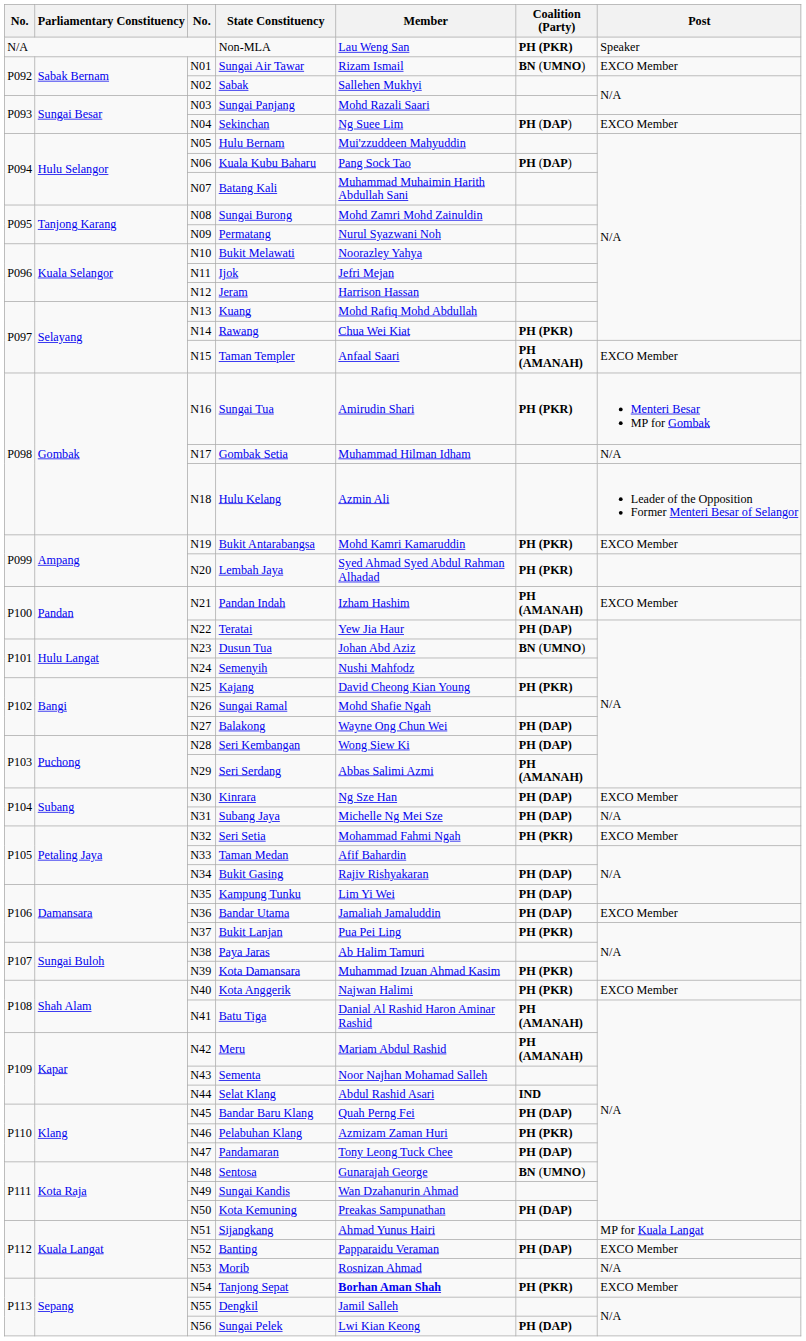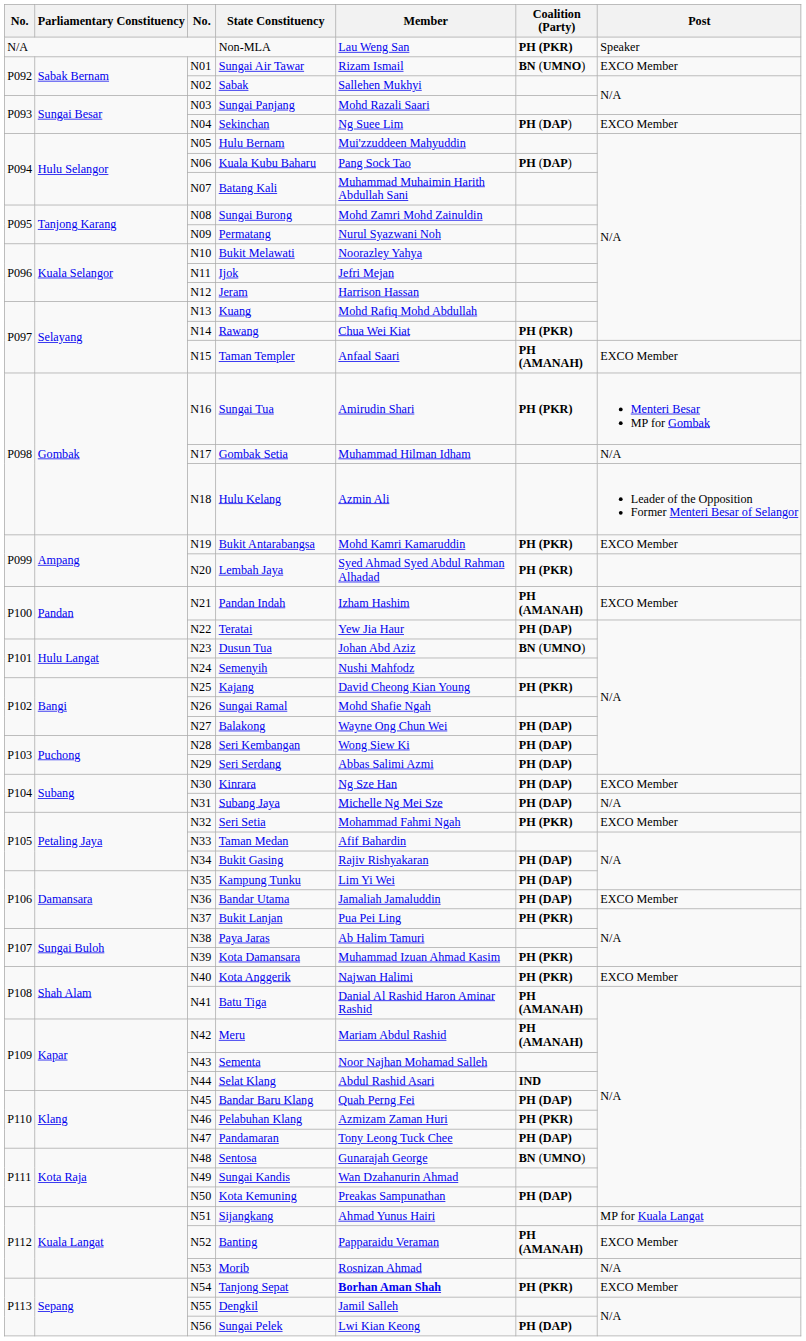(551, 771) PH (AMANAH) -> (545, 764) PH (DAP)
(545, 1249) PH (DAP) -> (551, 1242) PH (AMANAH)
